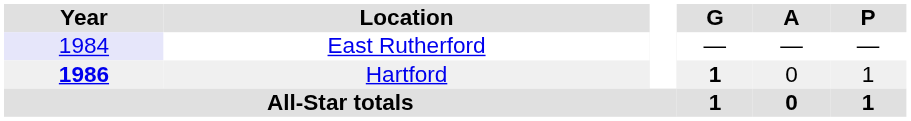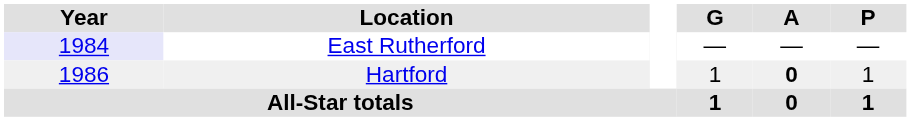(84, 74) bold -> (84, 74) normal
(715, 74) bold -> (715, 74) normal
(791, 74) normal -> (791, 74) bold
